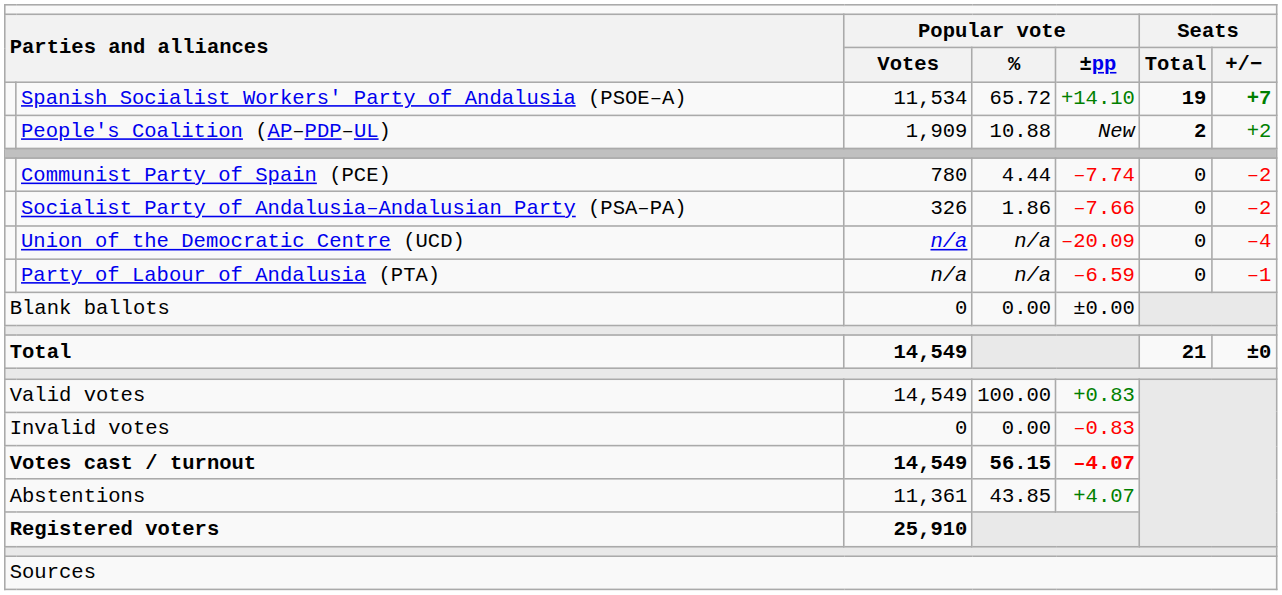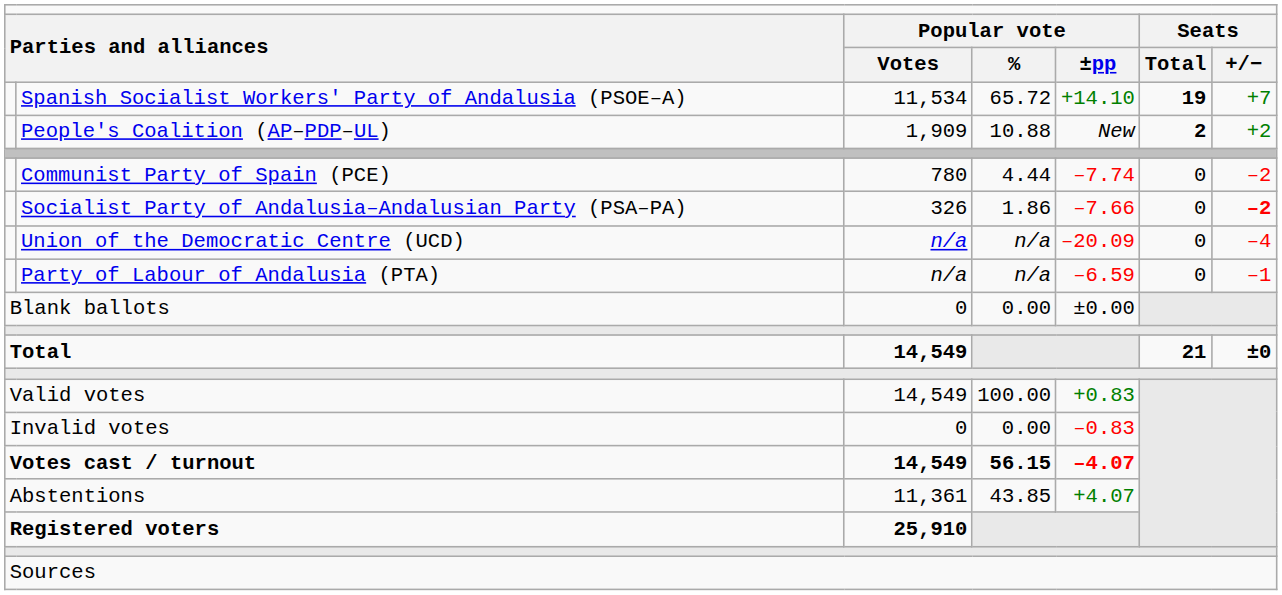(1259, 98) bold -> (1259, 98) normal
(1259, 208) normal -> (1259, 208) bold
